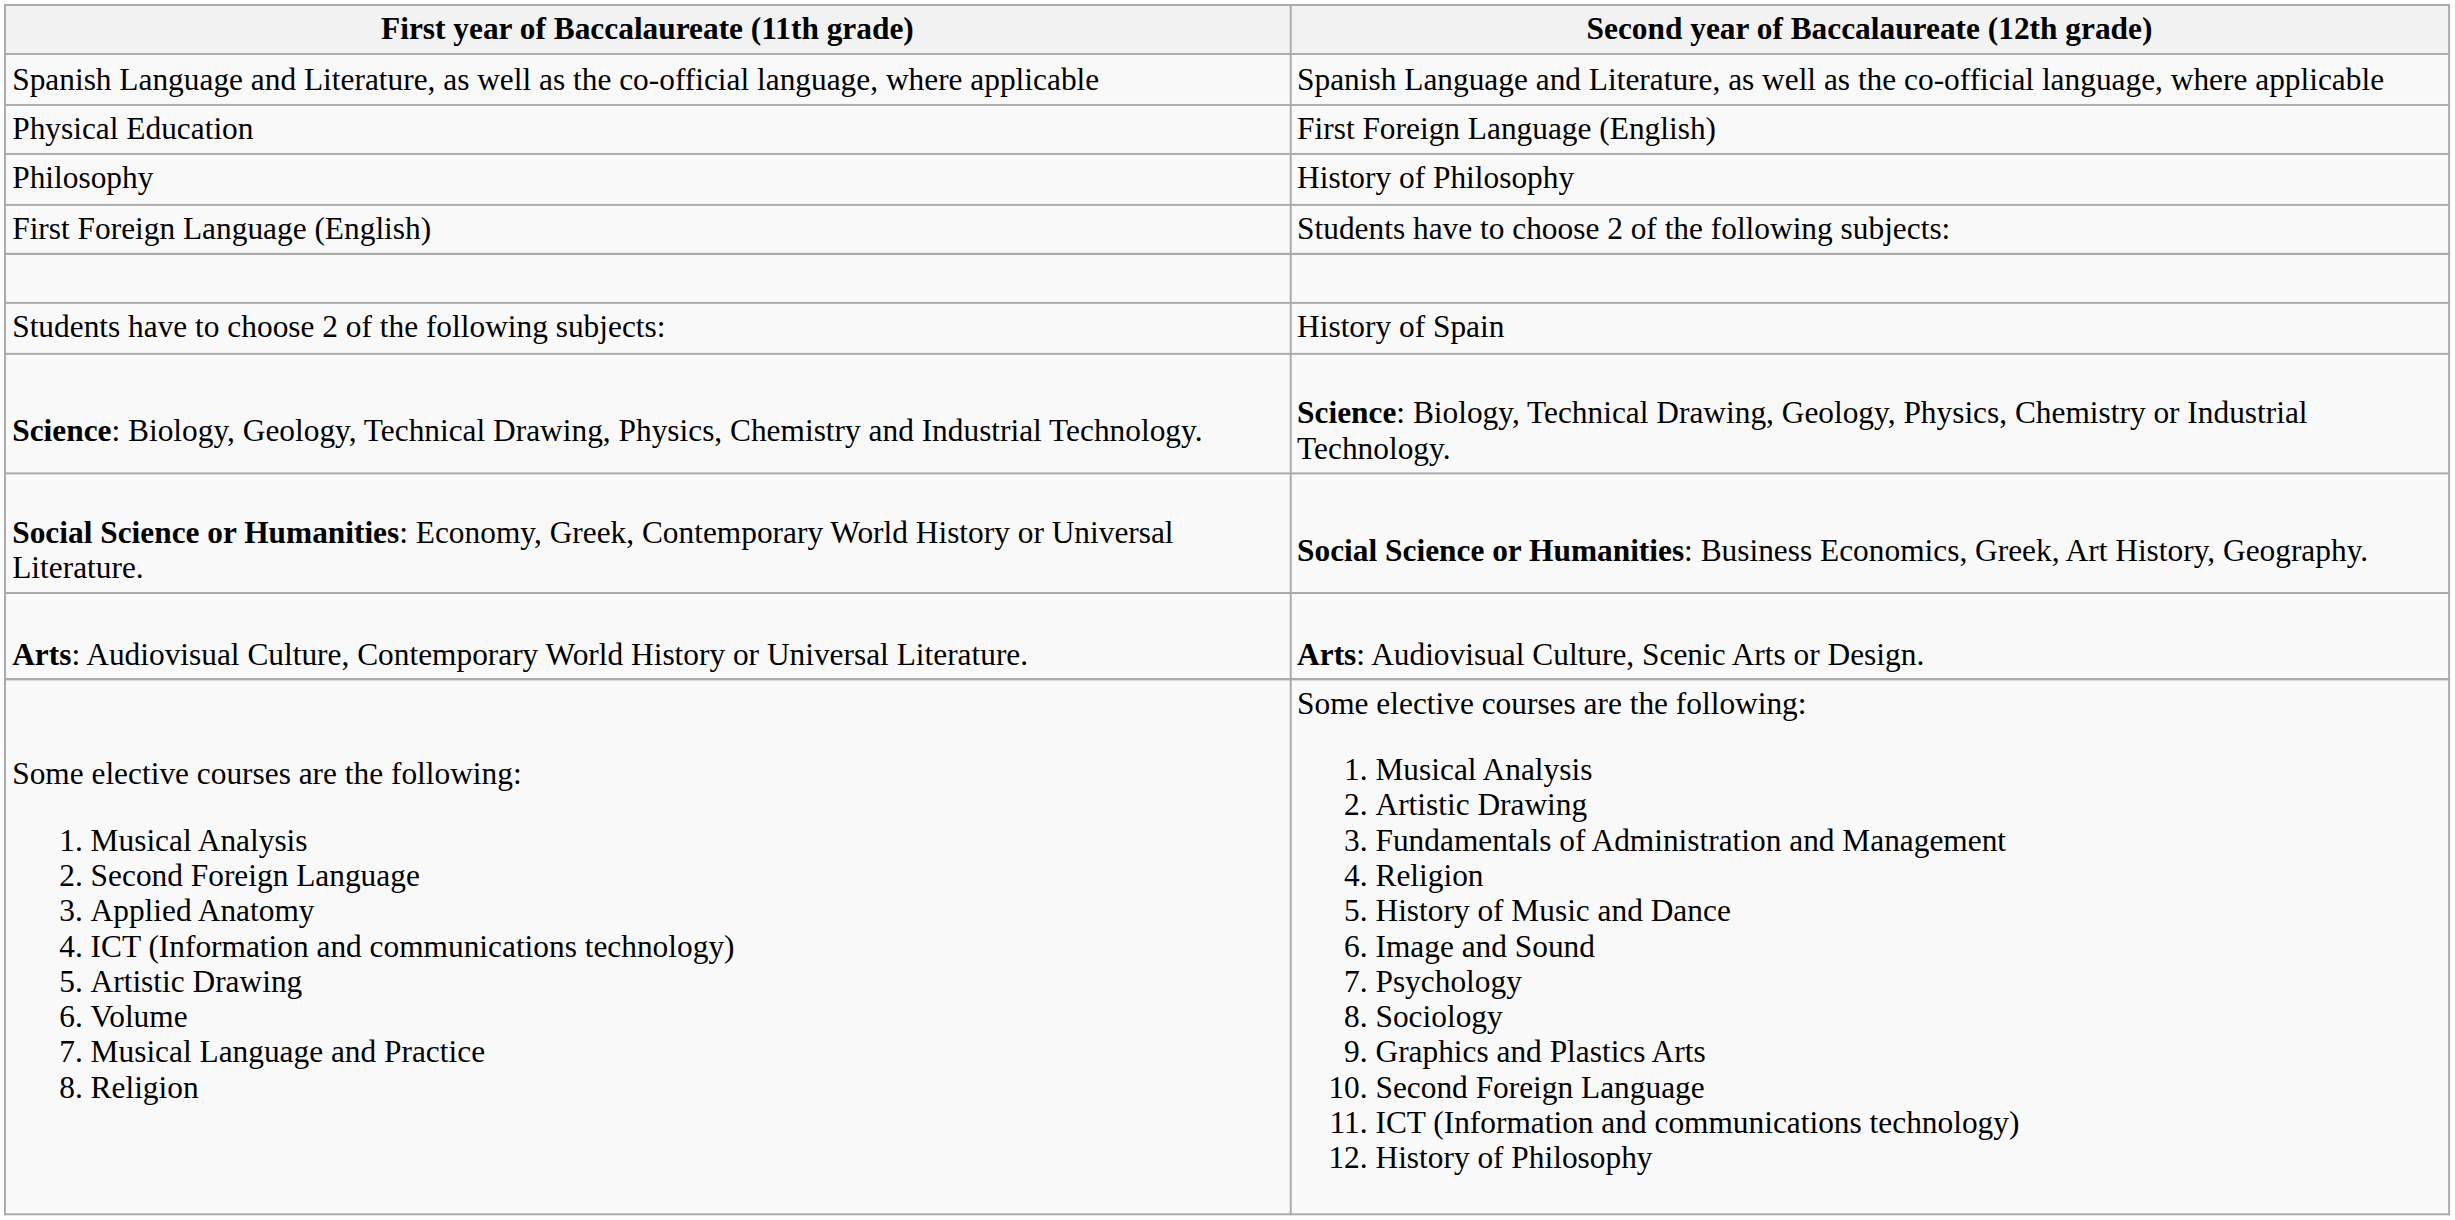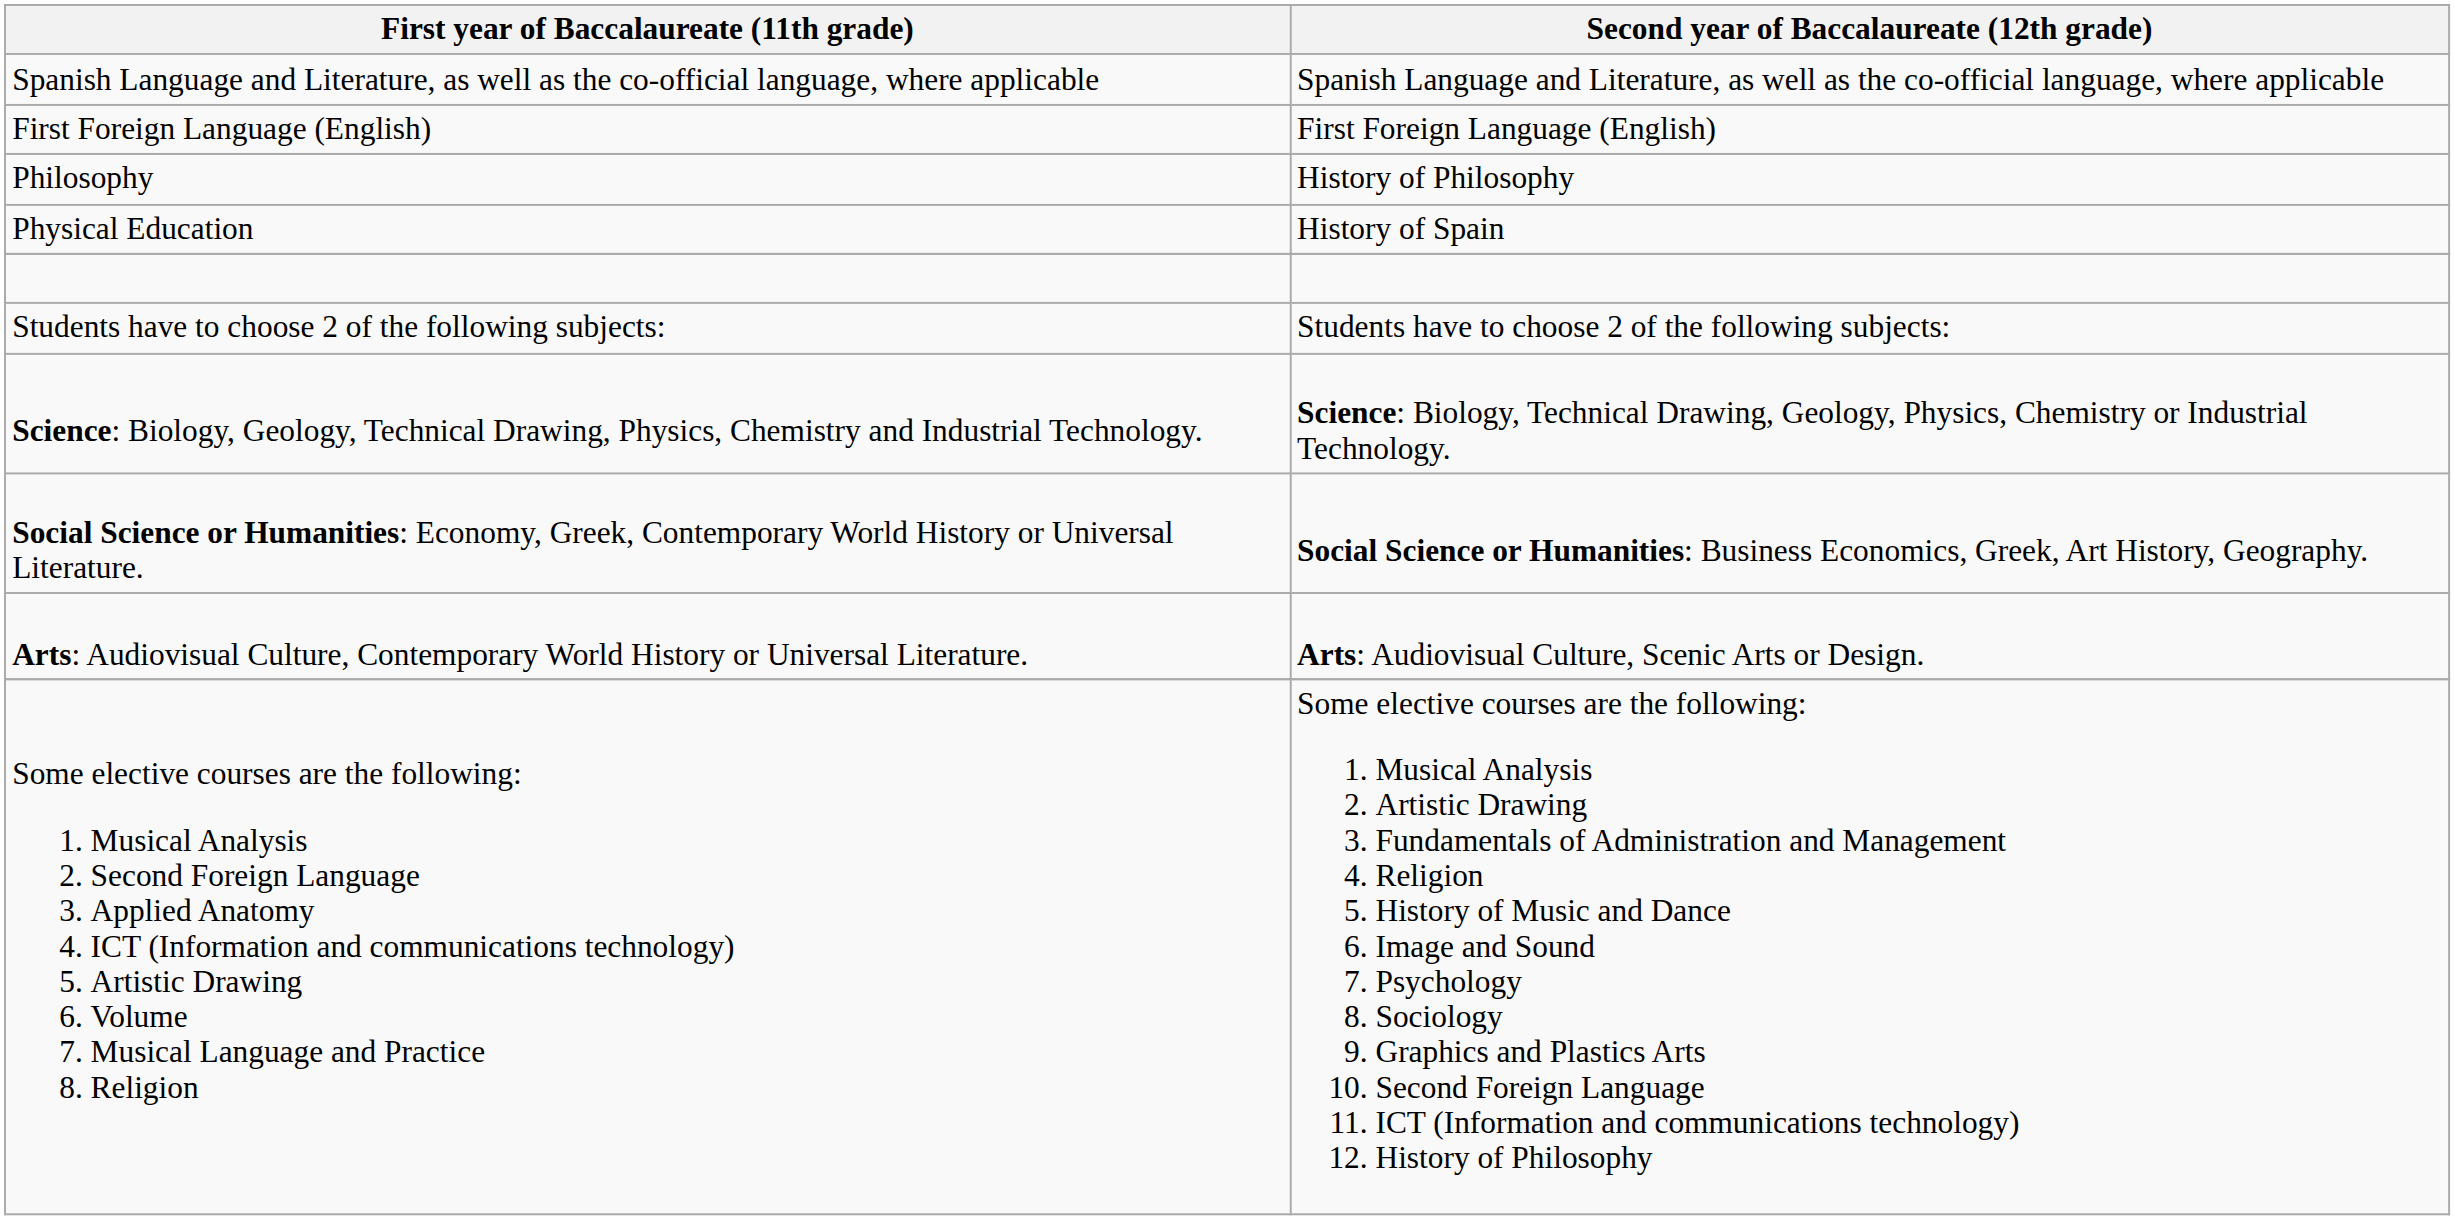(133, 128) Physical Education -> (222, 128) First Foreign Language (English)
(222, 228) First Foreign Language (English) -> (133, 228) Physical Education
(1624, 228) Students have to choose 2 of the following subjects: -> (1401, 228) History of Spain
(1401, 327) History of Spain -> (1624, 327) Students have to choose 2 of the following subjects:
